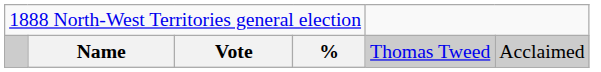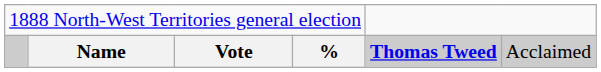(430, 51) normal -> (433, 51) bold
